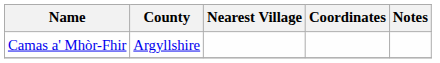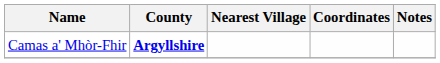(167, 44) normal -> (169, 44) bold
